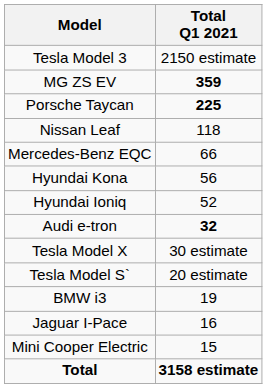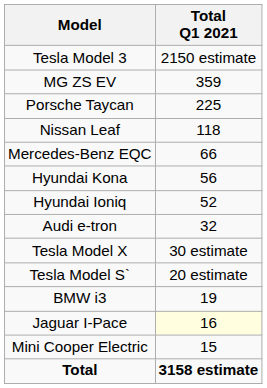(208, 81) bold -> (208, 81) normal
(208, 105) bold -> (208, 105) normal
(208, 226) bold -> (208, 226) normal
(208, 322) no background -> (208, 322) lightyellow background
